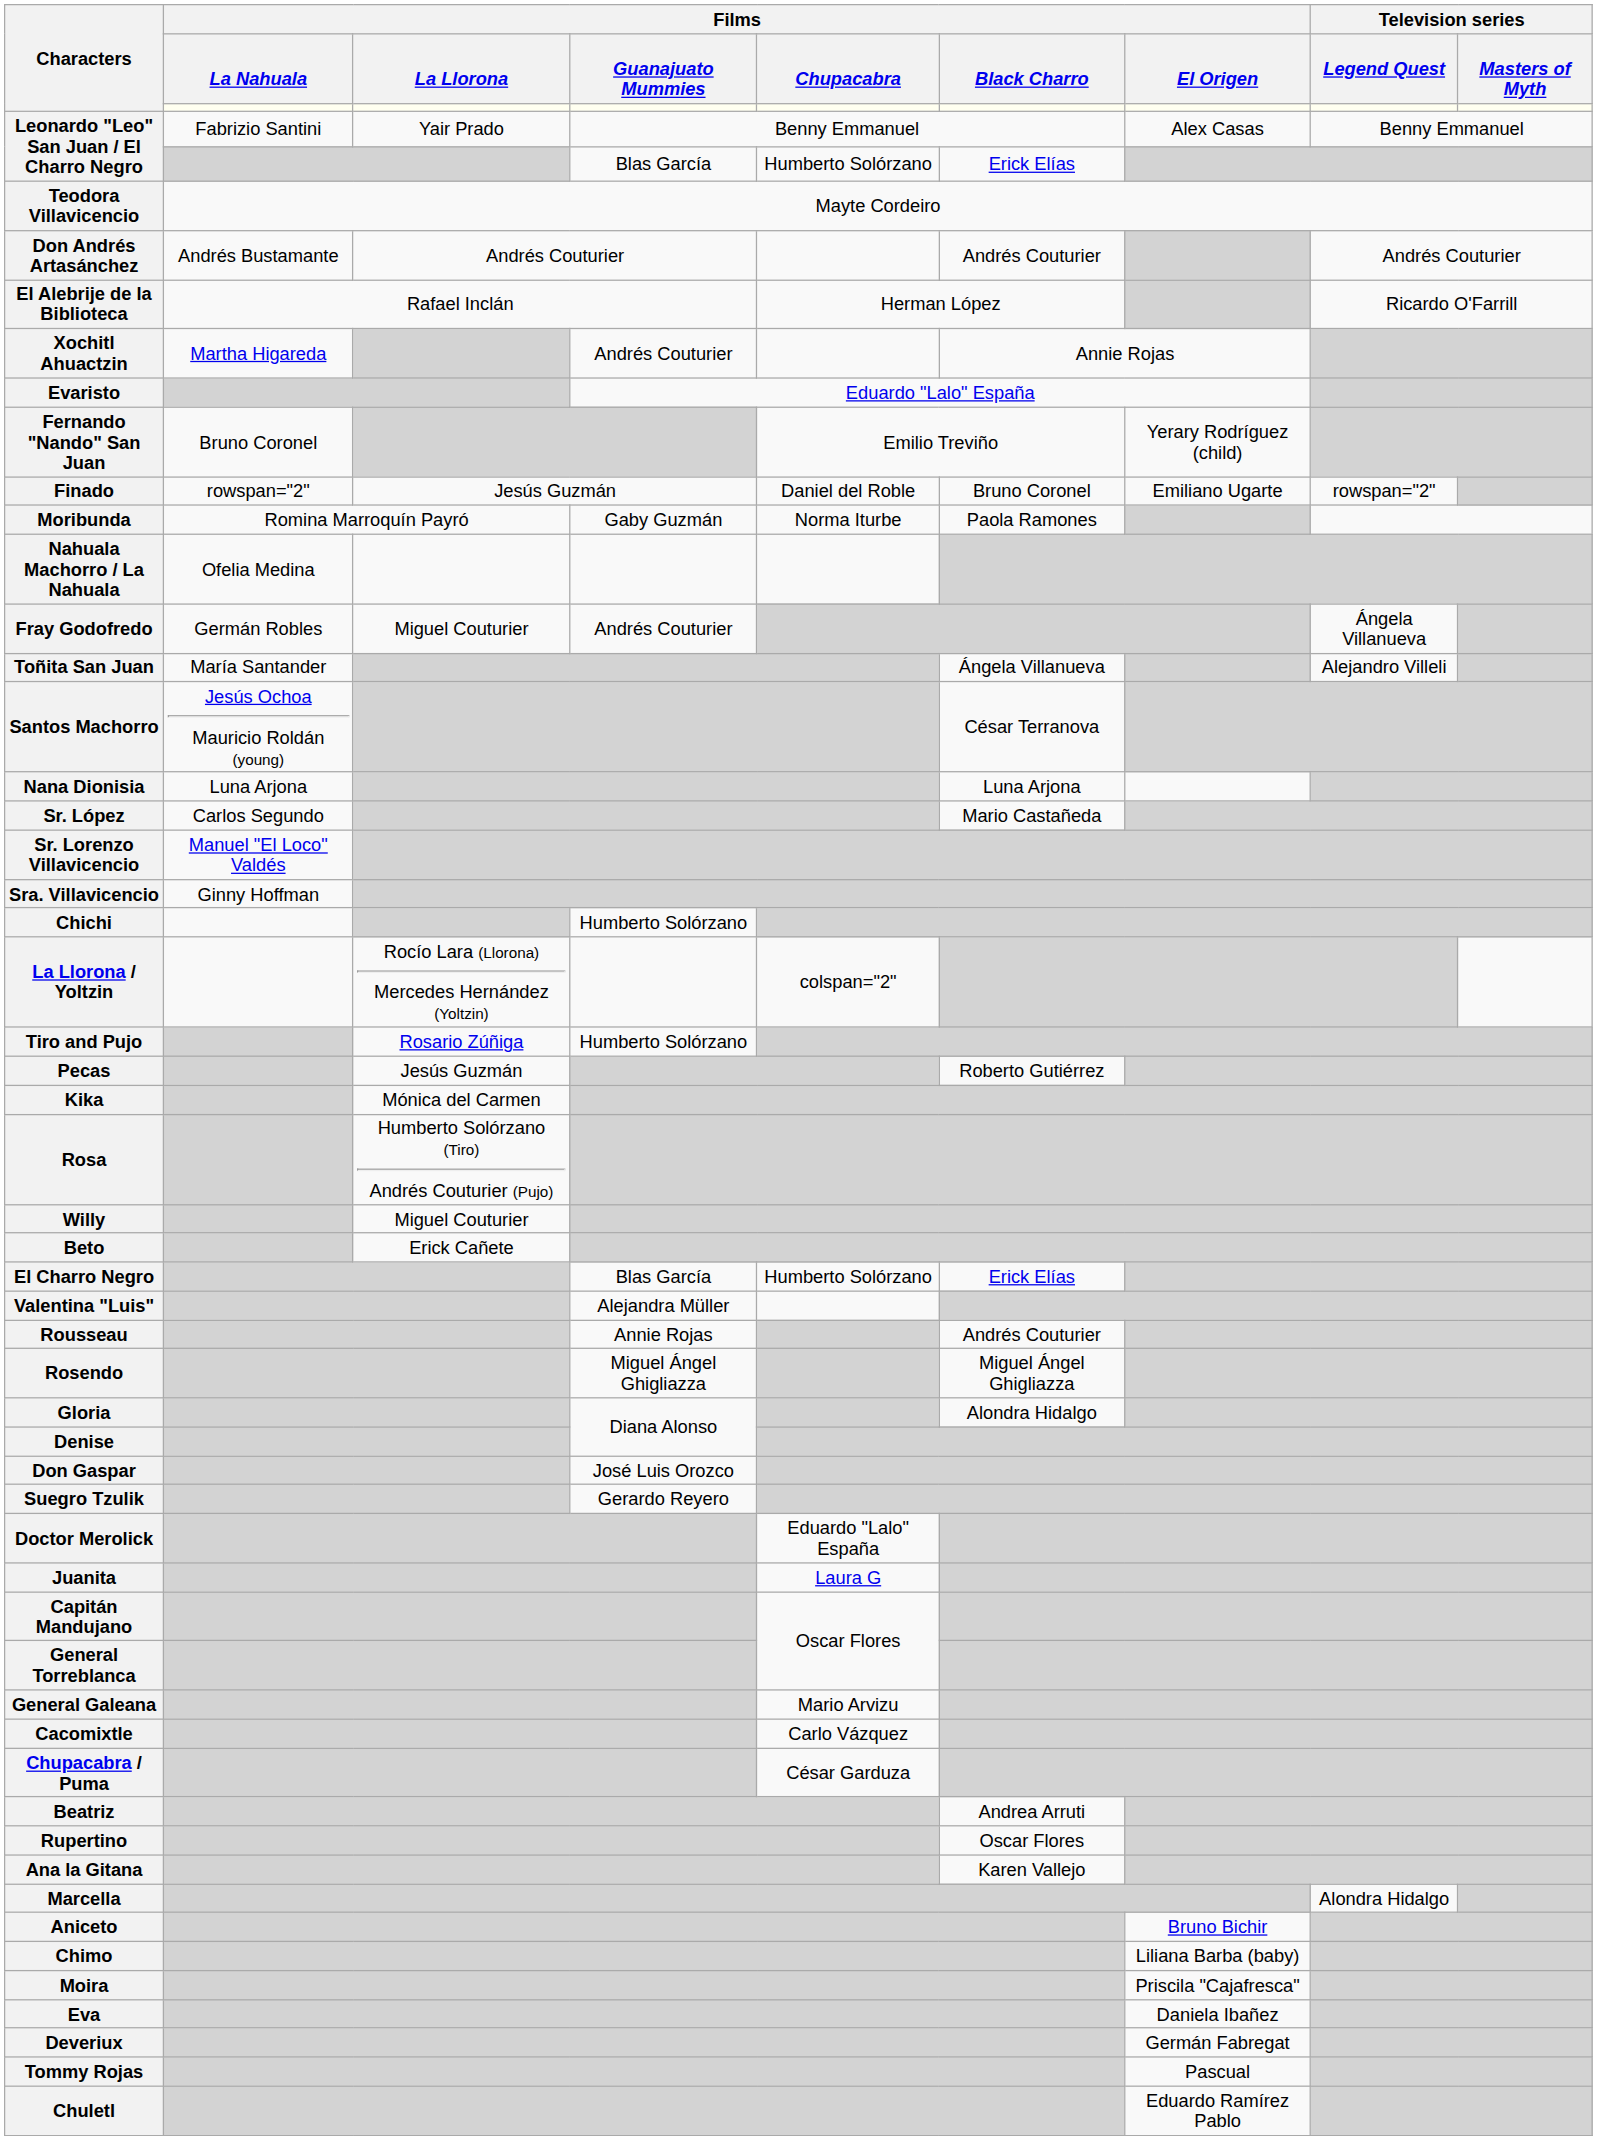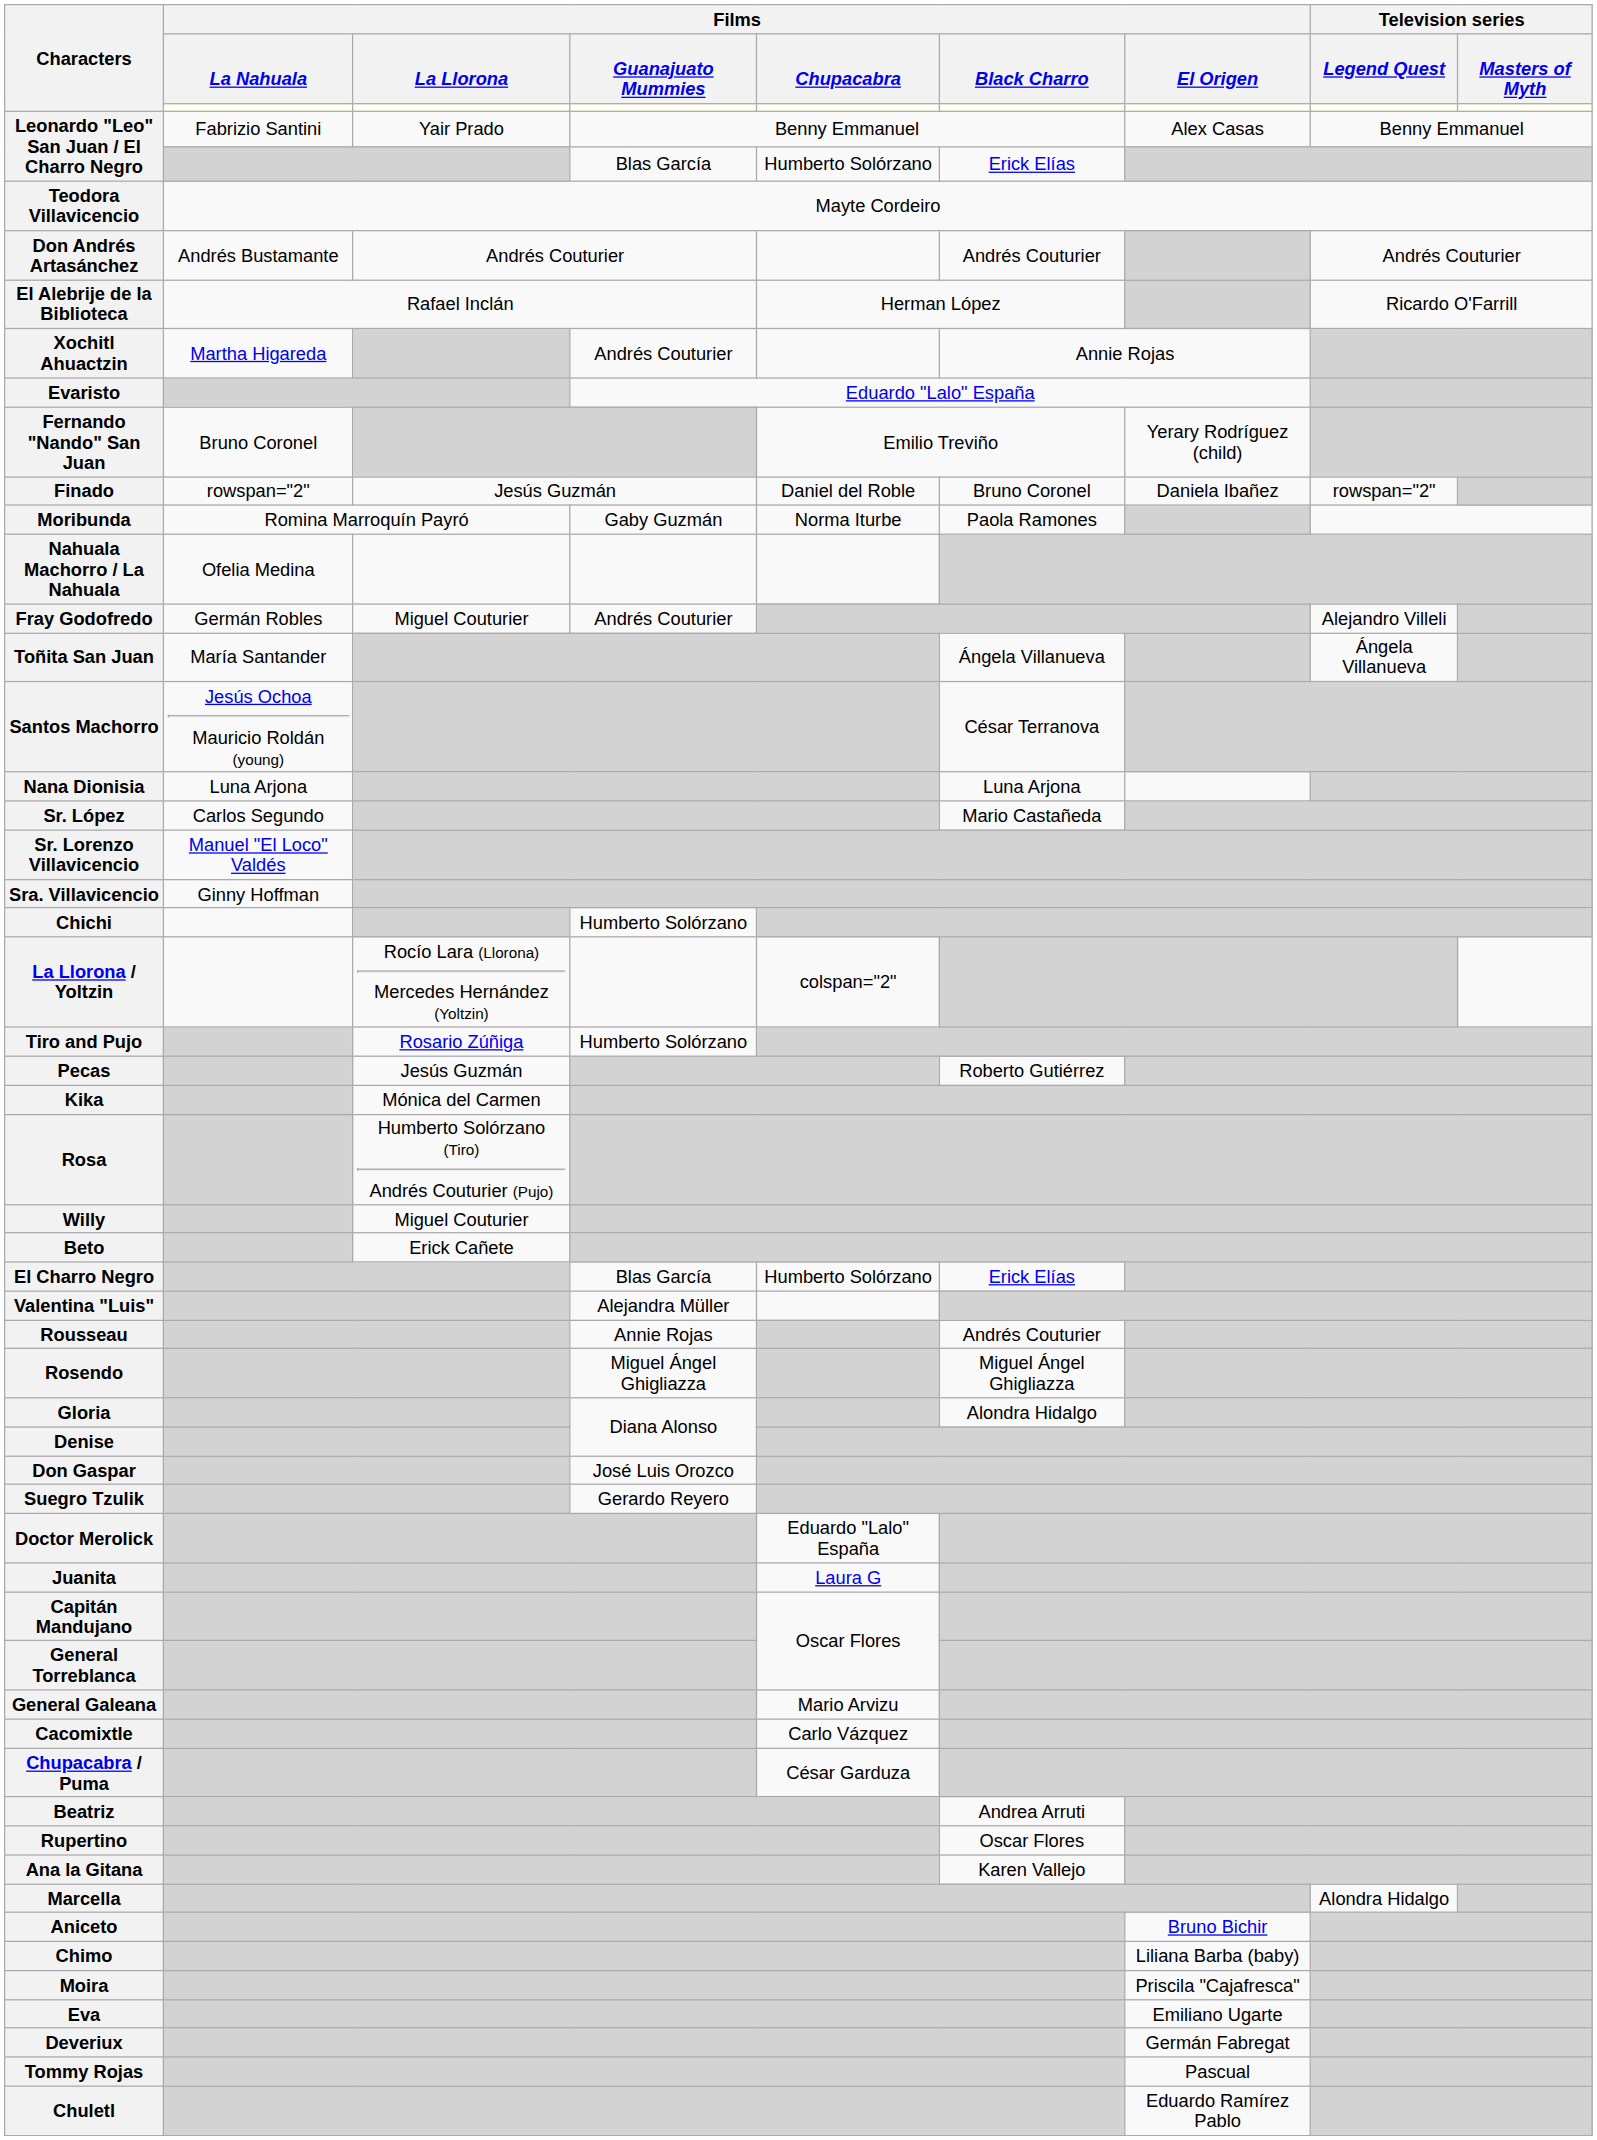(1218, 491) Emiliano Ugarte -> (1218, 491) Daniela Ibañez
(1384, 629) Ángela Villanueva -> (1384, 619) Alejandro Villeli
(1384, 668) Alejandro Villeli -> (1384, 658) Ángela Villanueva
(1218, 2014) Daniela Ibañez -> (1218, 2014) Emiliano Ugarte
